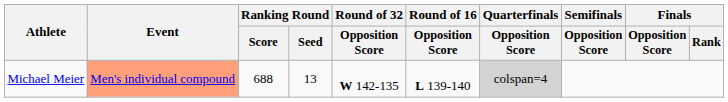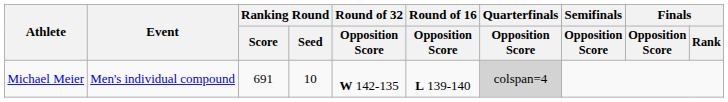(163, 79) lightsalmon background -> (163, 79) no background
(263, 79) 688 -> (263, 79) 691
(310, 79) 13 -> (310, 79) 10
